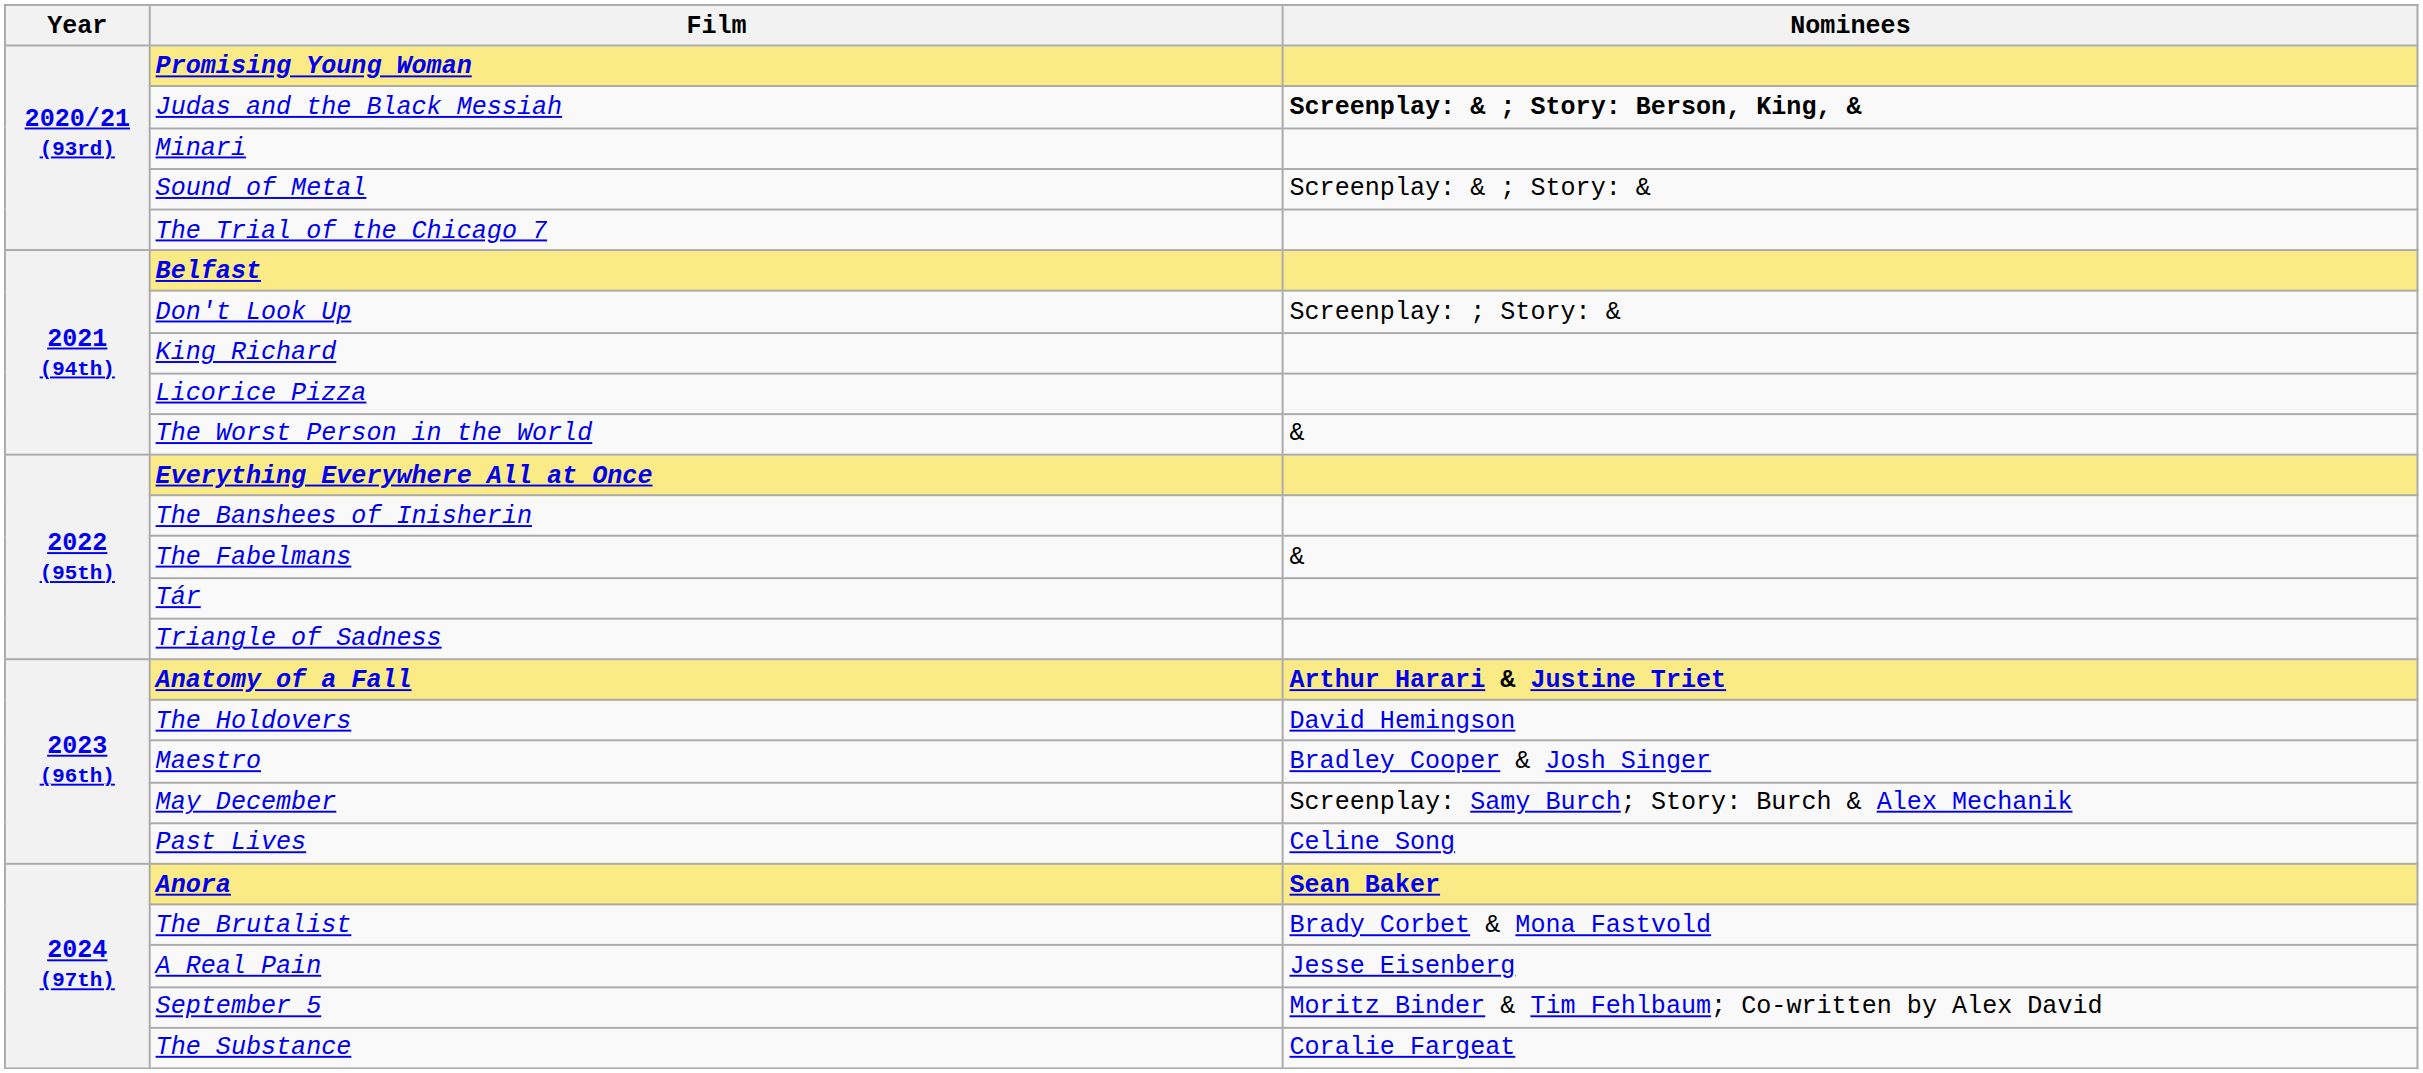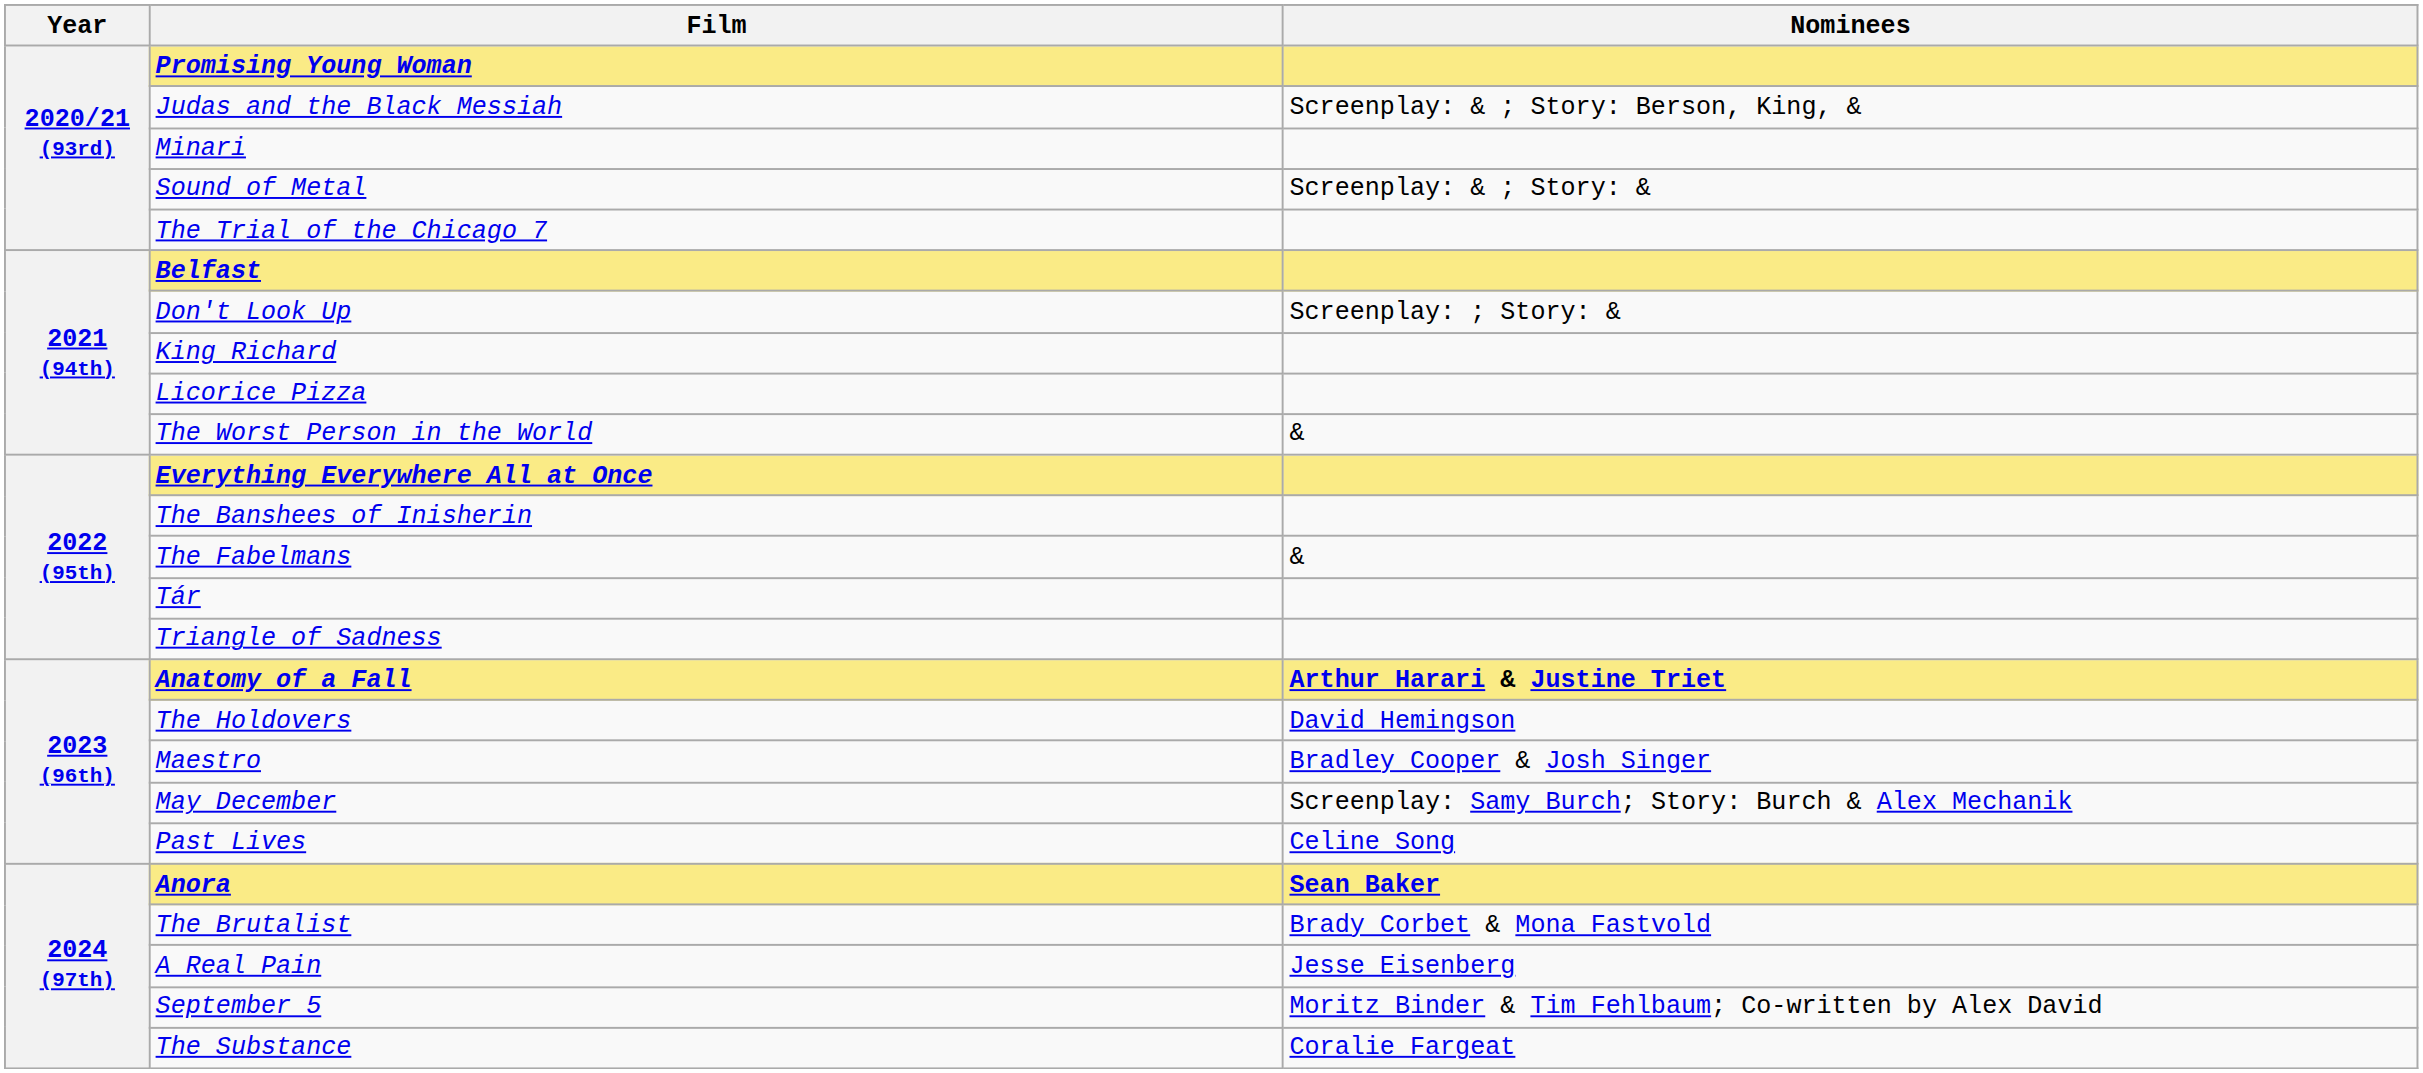(1576, 107) bold -> (1576, 107) normal
